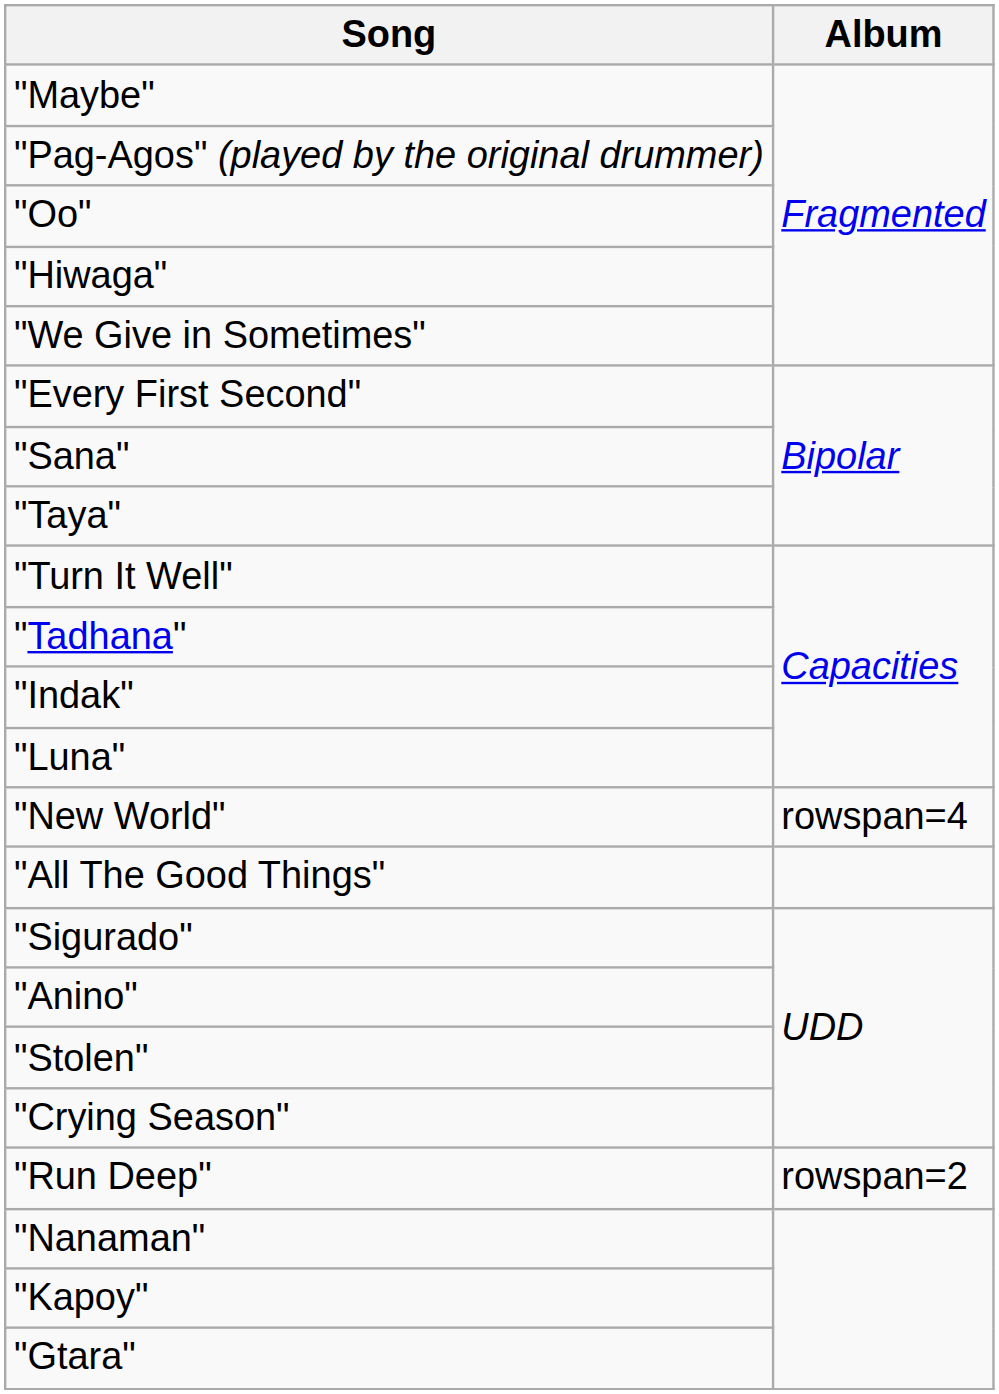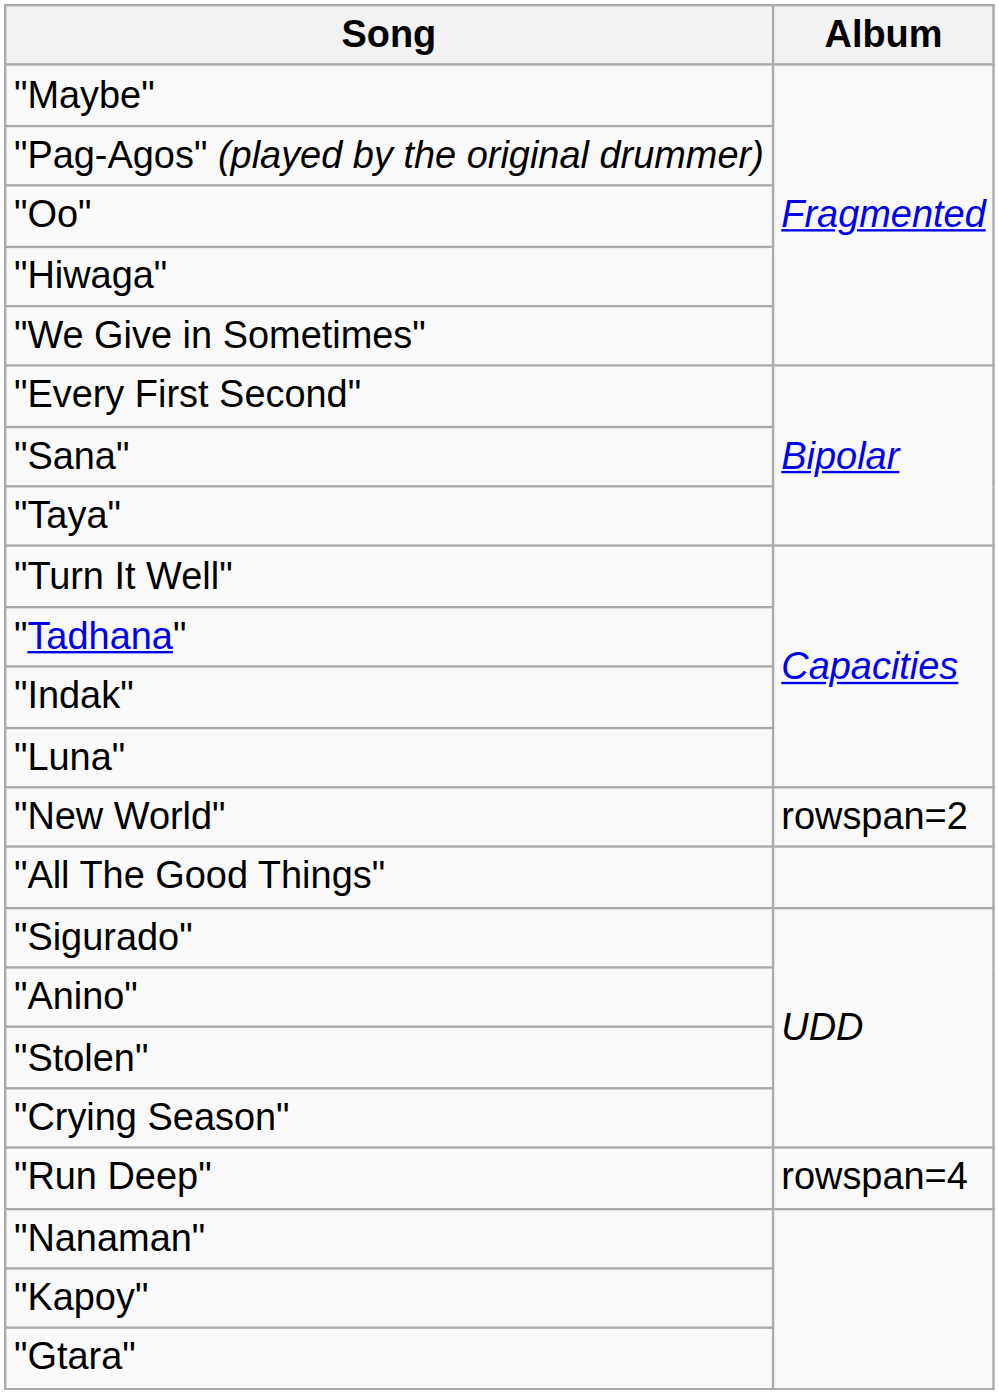(875, 816) rowspan=4 -> (875, 816) rowspan=2
(875, 1177) rowspan=2 -> (875, 1177) rowspan=4
